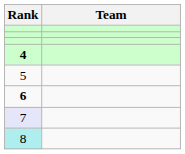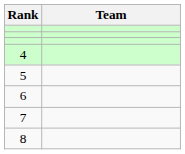(23, 54) bold -> (23, 54) normal
(23, 96) bold -> (23, 96) normal
(23, 117) lavender background -> (23, 117) no background
(23, 138) paleturquoise background -> (23, 138) no background
